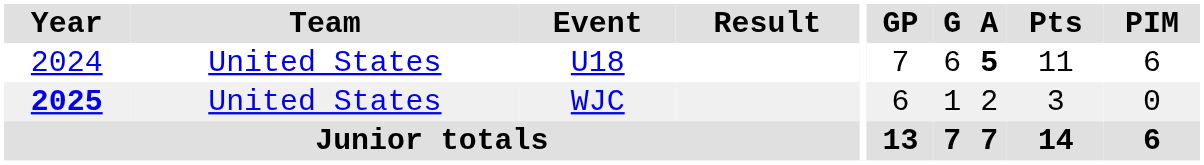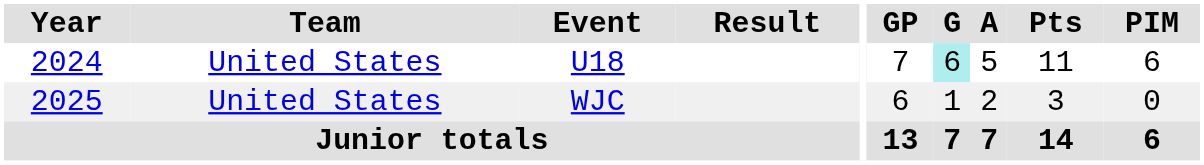(952, 63) no background -> (952, 63) paleturquoise background
(989, 63) bold -> (989, 63) normal
(67, 102) bold -> (67, 102) normal
